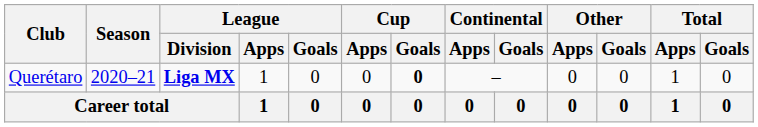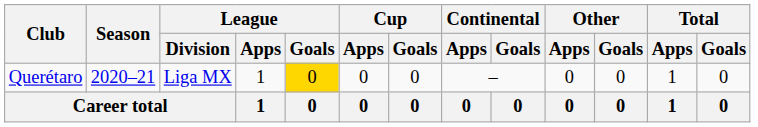(199, 77) bold -> (198, 77) normal
(315, 77) no background -> (312, 77) gold background
(418, 77) bold -> (415, 77) normal
